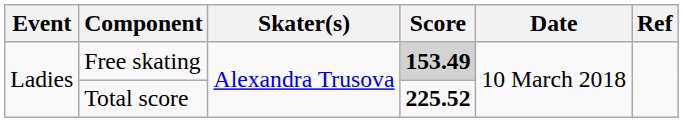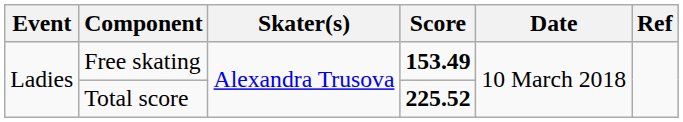(438, 60) lightgrey background -> (438, 60) no background
